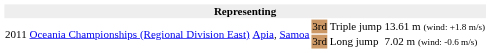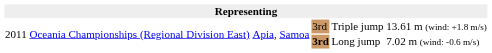(320, 41) normal -> (320, 41) bold
